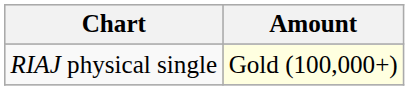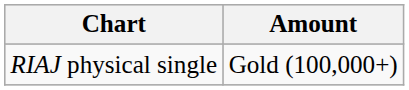(313, 64) lightyellow background -> (313, 64) no background
